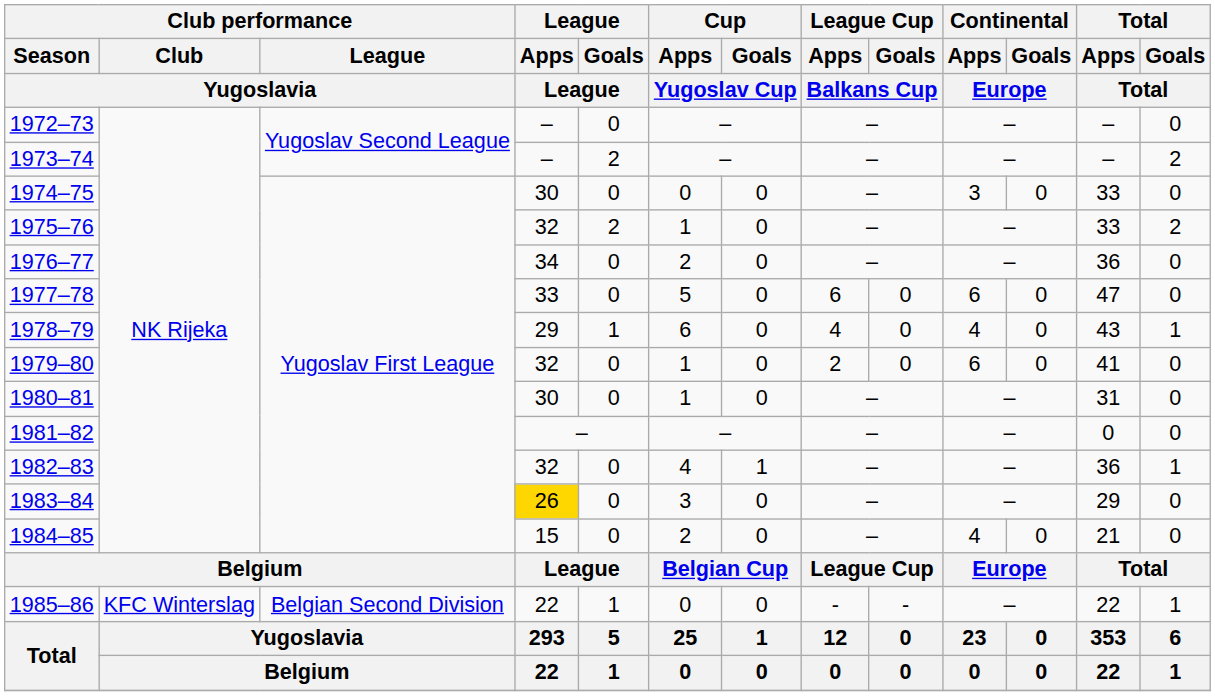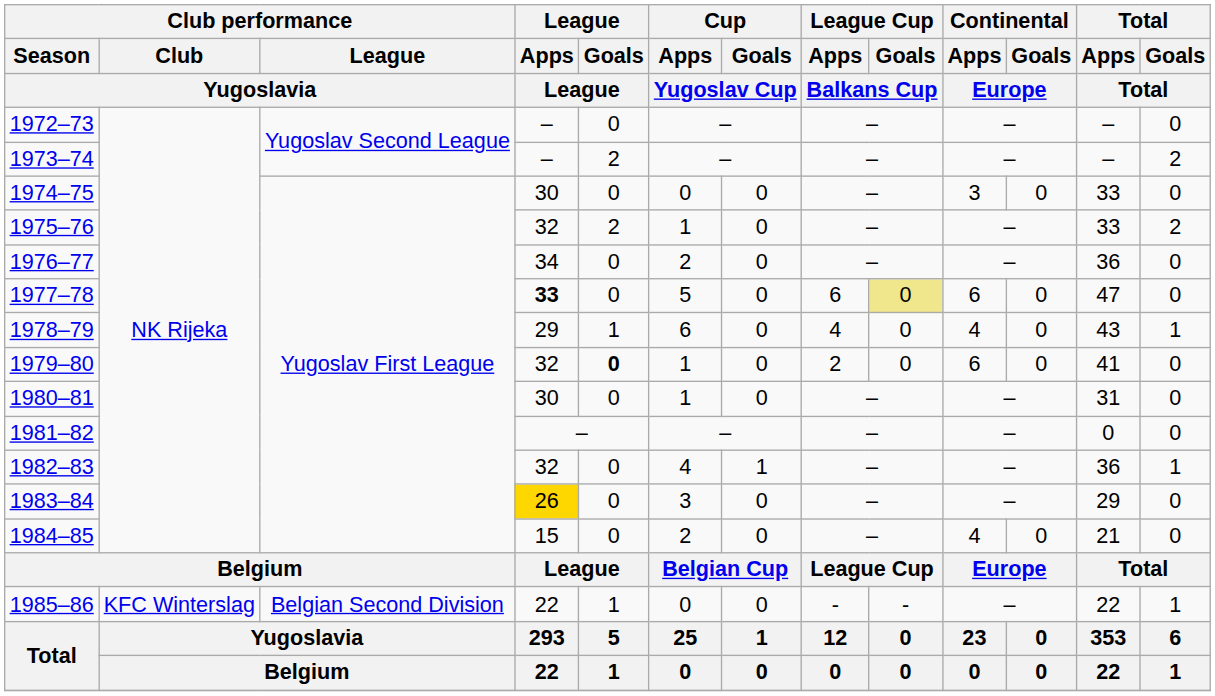(547, 295) normal -> (547, 295) bold
(906, 295) no background -> (906, 295) khaki background
(614, 364) normal -> (614, 364) bold
